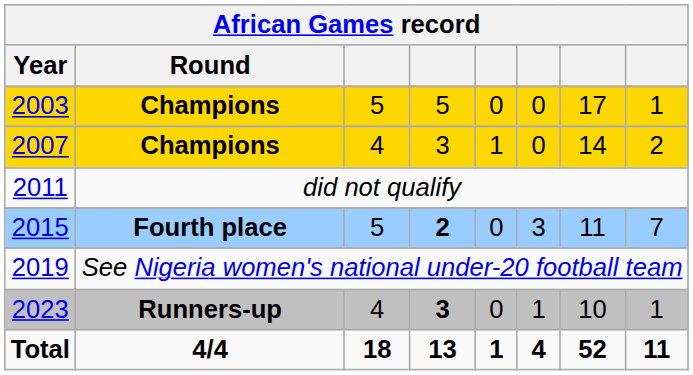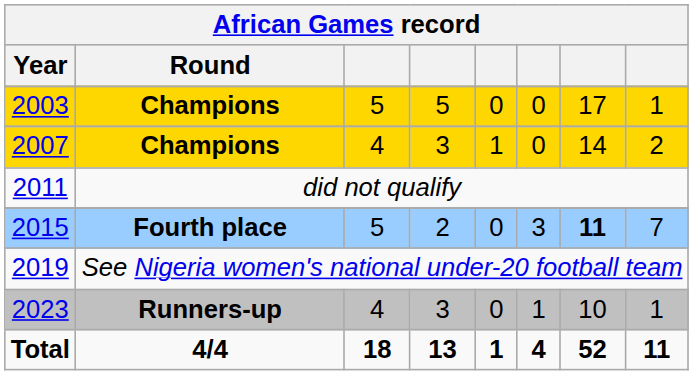(442, 227) bold -> (442, 227) normal
(592, 227) normal -> (592, 227) bold
(442, 308) bold -> (442, 308) normal
